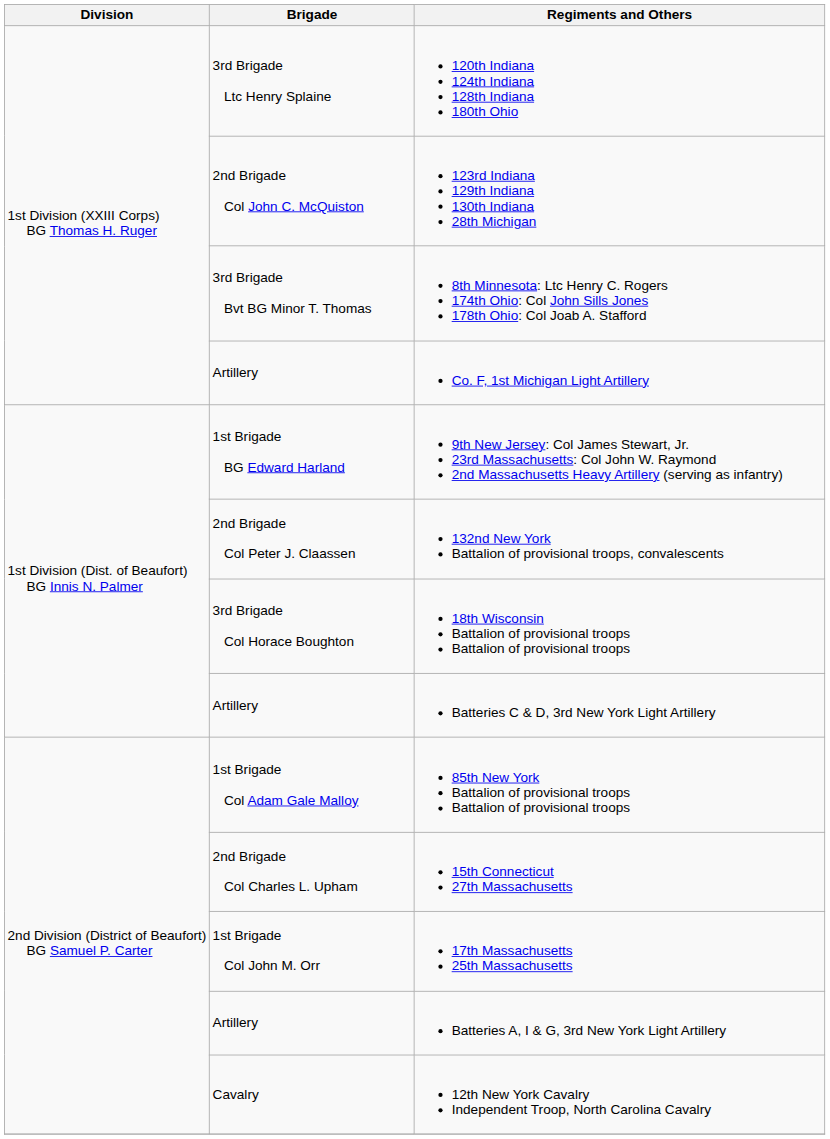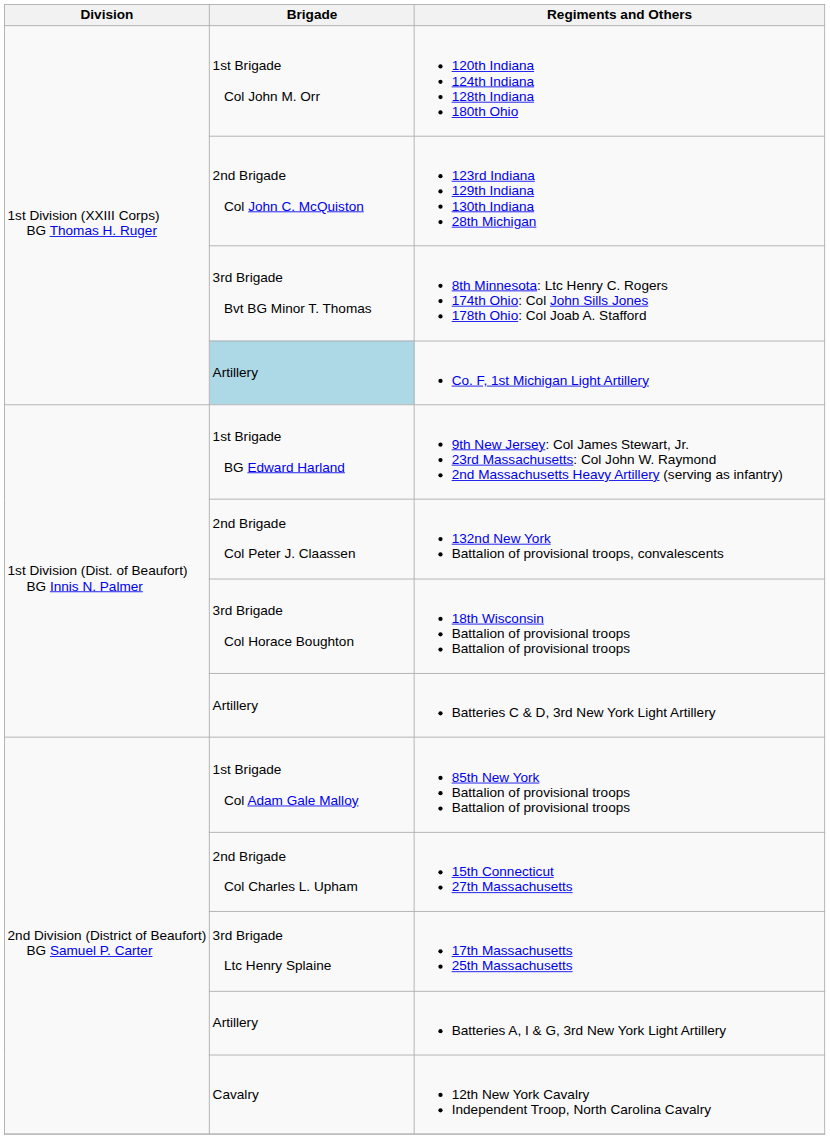(272, 81) 3rd Brigade Ltc Henry Splaine -> (266, 81) 1st Brigade Col John M. Orr
(235, 372) no background -> (235, 372) lightblue background
(266, 951) 1st Brigade Col John M. Orr -> (272, 951) 3rd Brigade Ltc Henry Splaine
